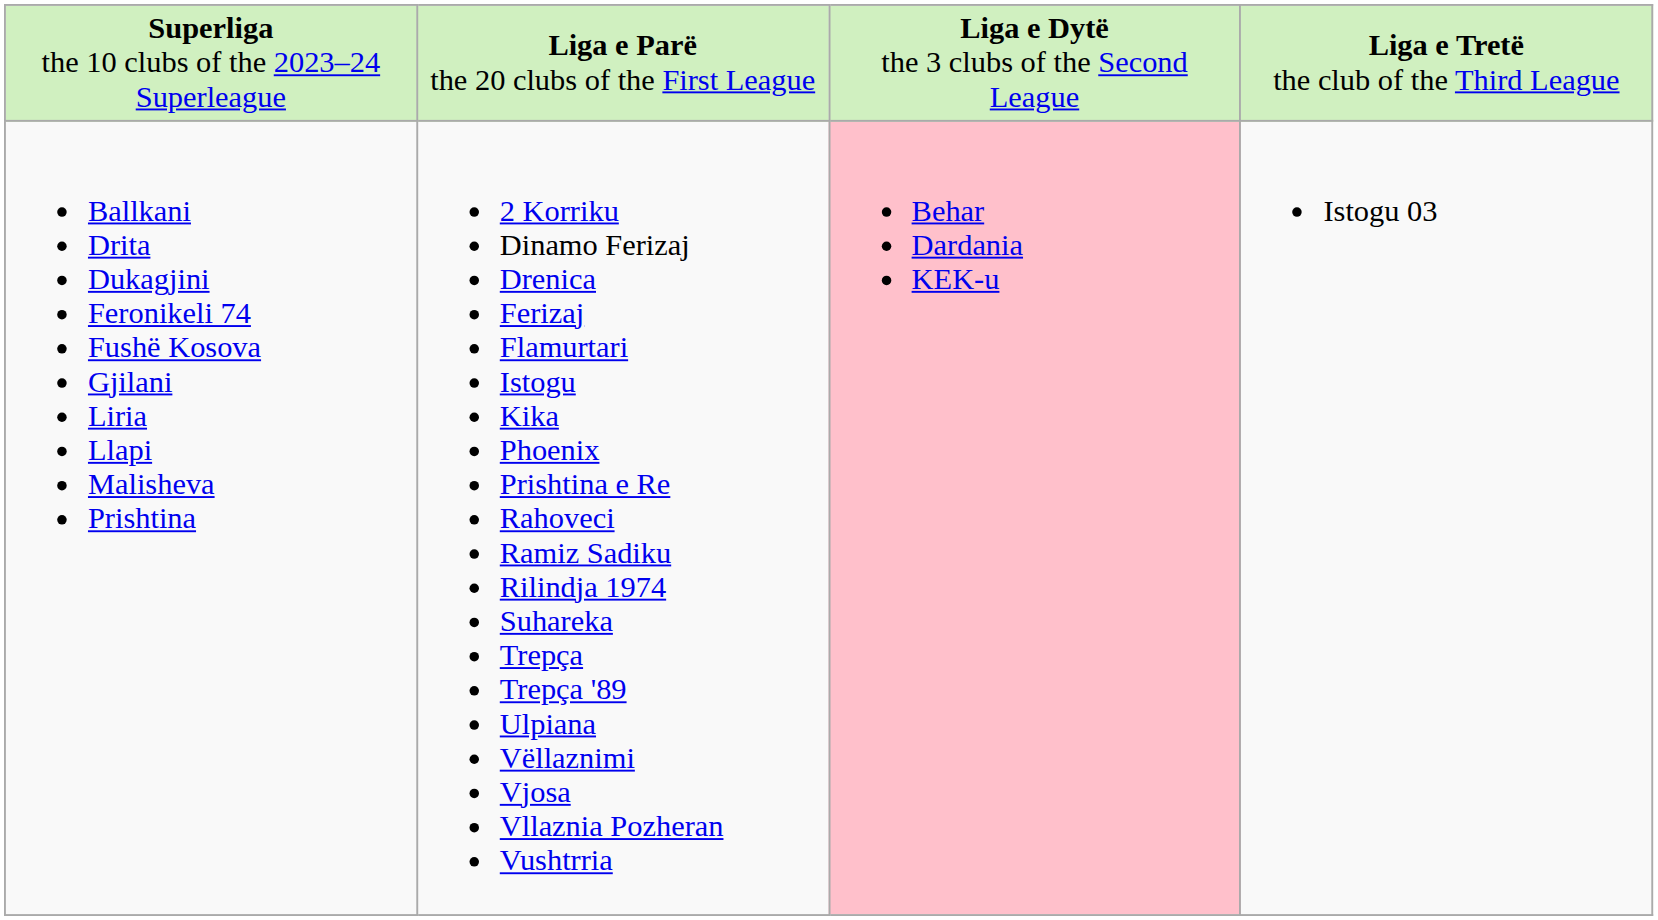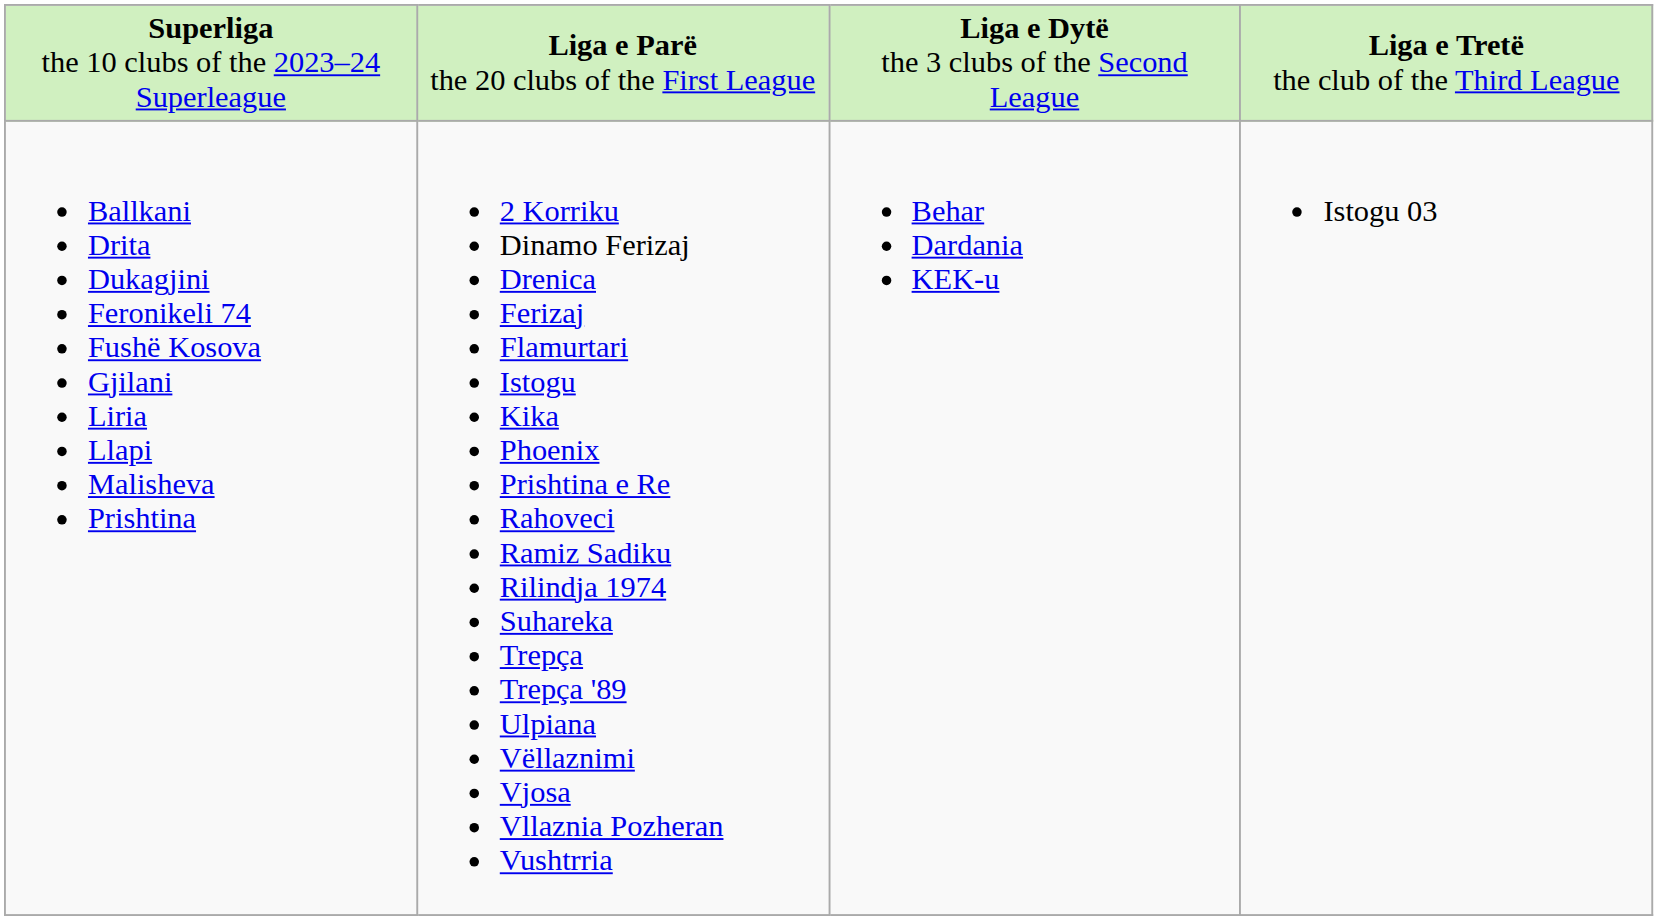(1035, 244) pink background -> (1035, 244) no background
